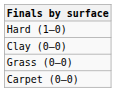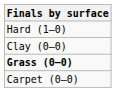(40, 62) normal -> (40, 62) bold
